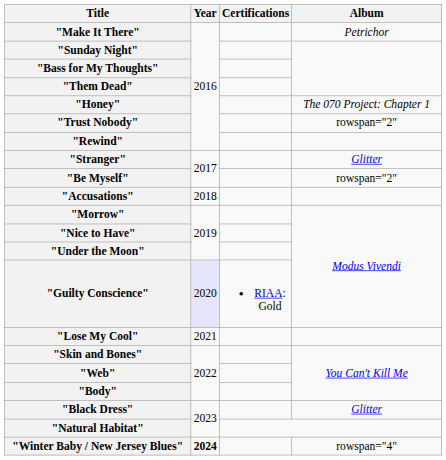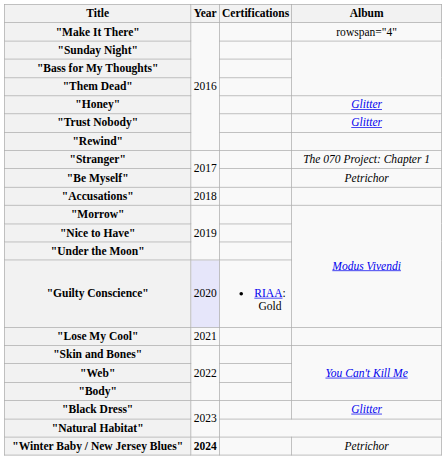(367, 31) Petrichor -> (367, 31) rowspan="4"
(367, 104) The 070 Project: Chapter 1 -> (367, 104) Glitter
(367, 123) rowspan="2" -> (367, 123) Glitter
(367, 159) Glitter -> (367, 159) The 070 Project: Chapter 1
(367, 178) rowspan="2" -> (367, 178) Petrichor
(367, 446) rowspan="4" -> (367, 446) Petrichor
